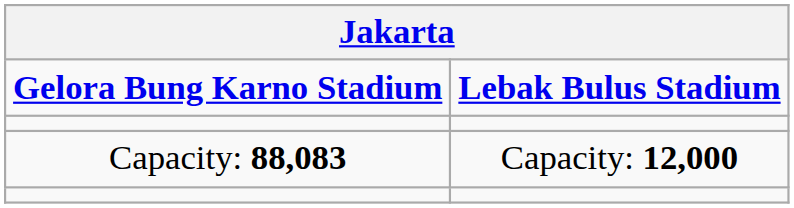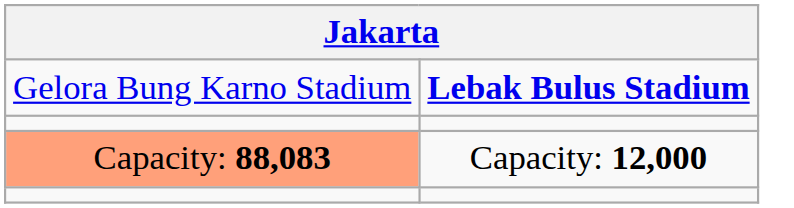(228, 87) bold -> (212, 87) normal
(228, 158) no background -> (212, 158) lightsalmon background
